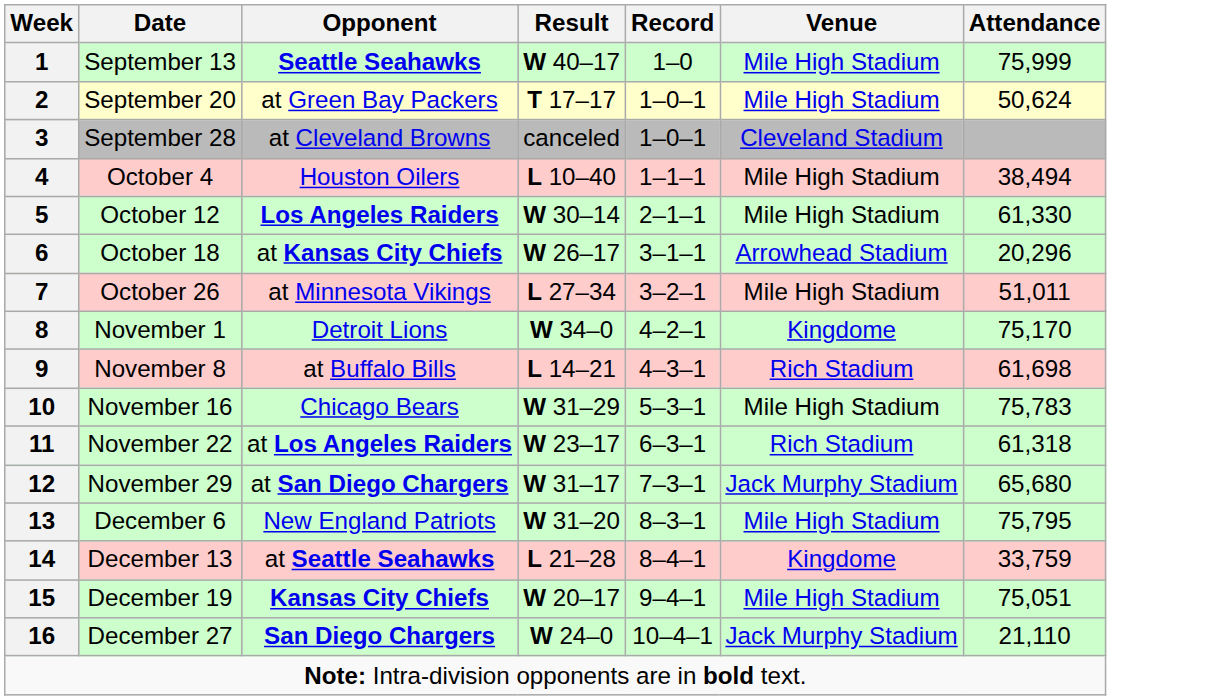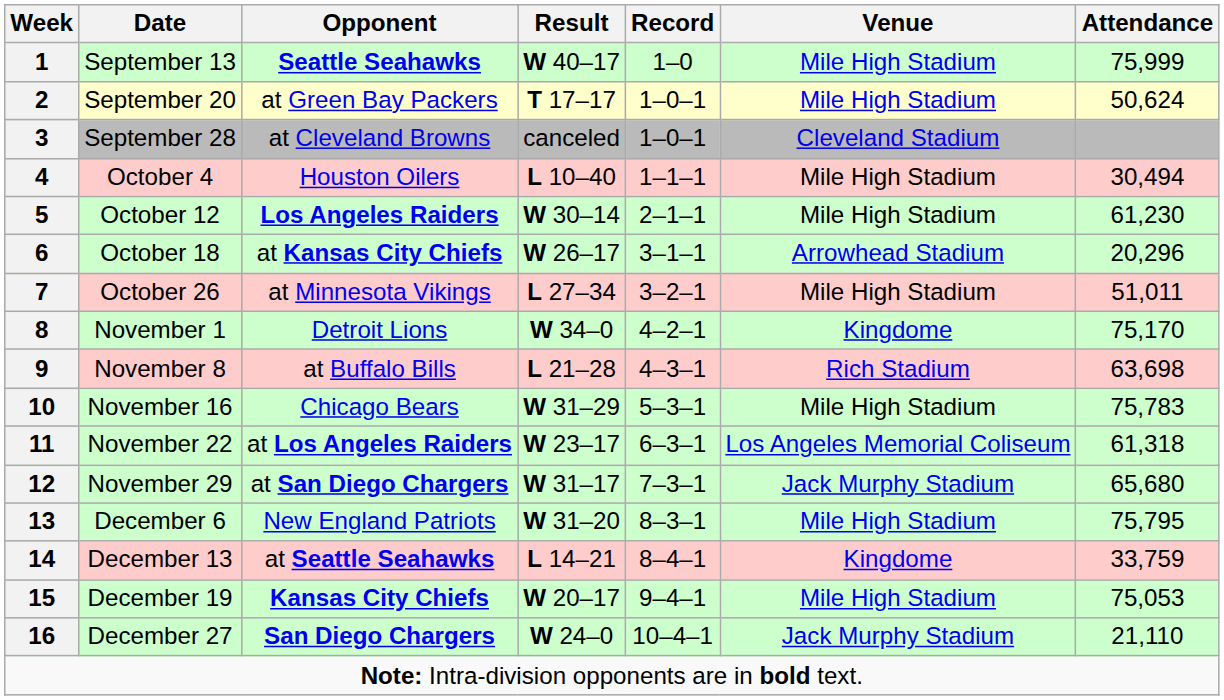(1035, 176) 38,494 -> (1147, 176) 30,494
(1035, 215) 61,330 -> (1147, 215) 61,230
(572, 368) L 14–21 -> (572, 368) L 21–28
(1035, 368) 61,698 -> (1147, 368) 63,698
(842, 445) Rich Stadium -> (898, 445) Los Angeles Memorial Coliseum
(572, 560) L 21–28 -> (572, 560) L 14–21
(1035, 598) 75,051 -> (1147, 598) 75,053
